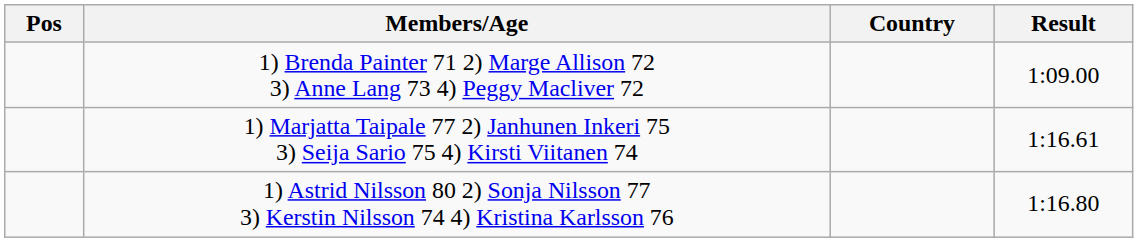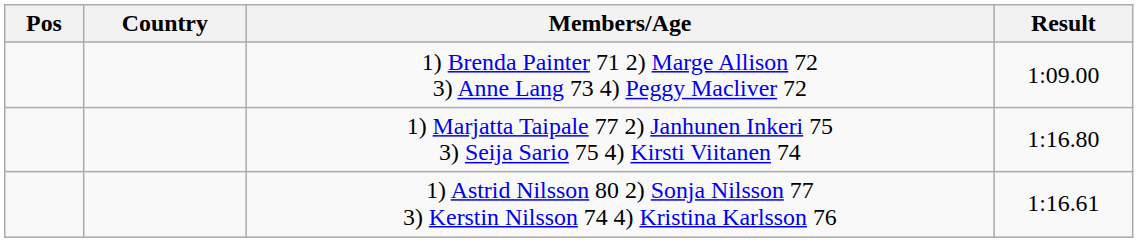columns swapped: (912, 23) <-> (457, 23)
(1063, 139) 1:16.61 -> (1063, 139) 1:16.80
(1063, 203) 1:16.80 -> (1063, 203) 1:16.61
